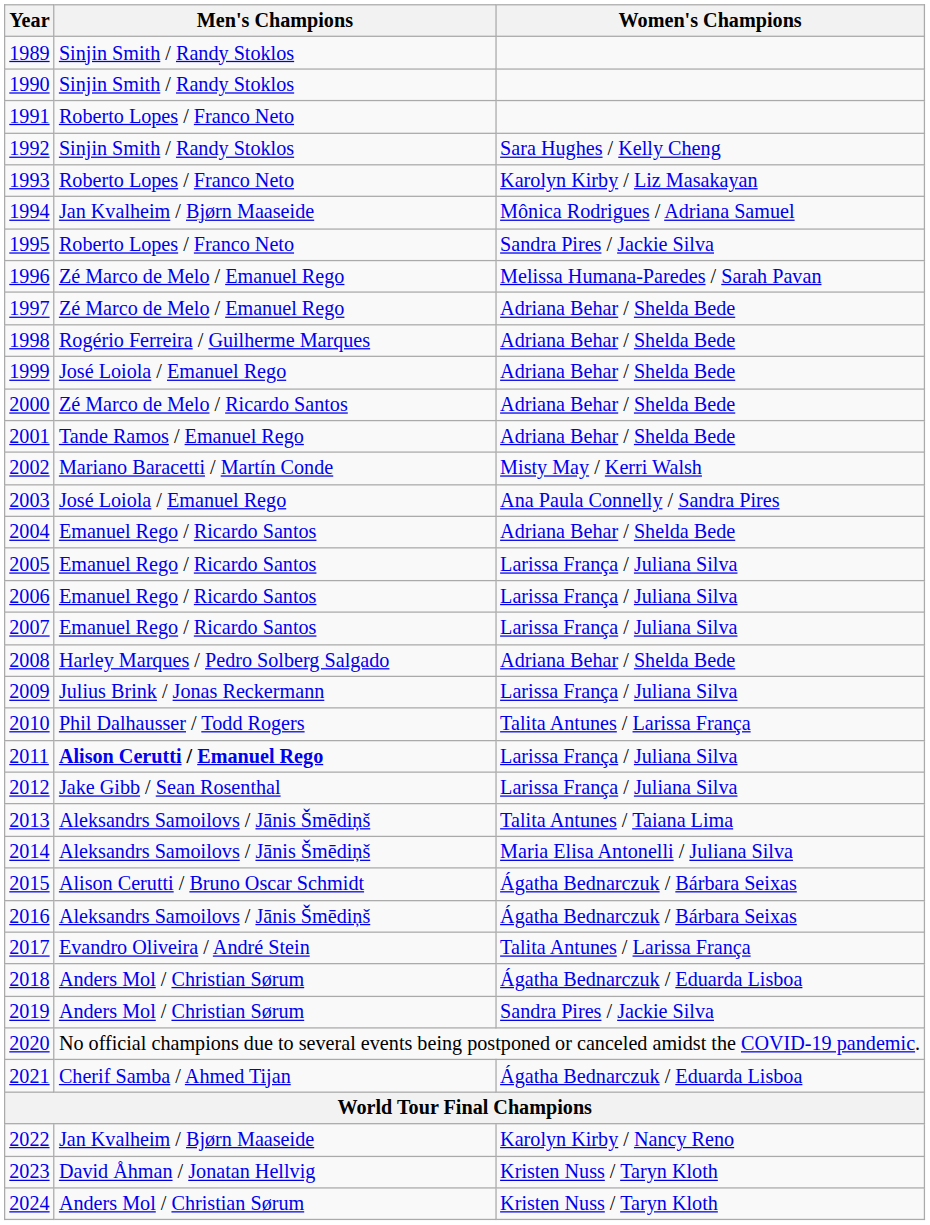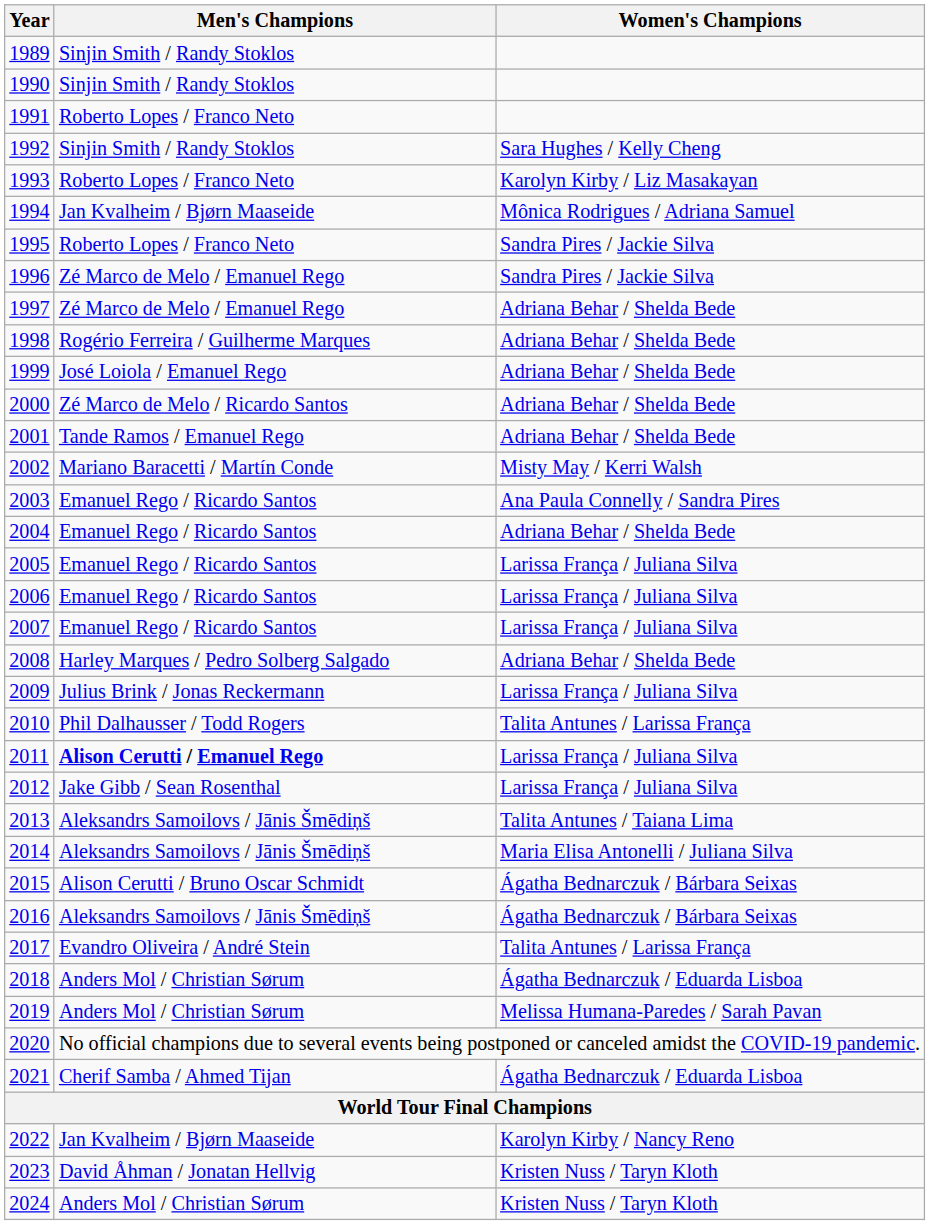(661, 276) Melissa Humana-Paredes / Sarah Pavan -> (607, 276) Sandra Pires / Jackie Silva
(173, 500) José Loiola / Emanuel Rego -> (188, 500) Emanuel Rego / Ricardo Santos
(607, 1011) Sandra Pires / Jackie Silva -> (661, 1011) Melissa Humana-Paredes / Sarah Pavan
